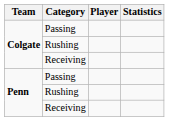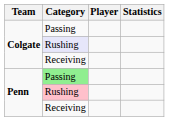(62, 44) no background -> (62, 44) lavender background
(60, 76) no background -> (60, 76) lightgreen background
(62, 92) no background -> (62, 92) pink background
